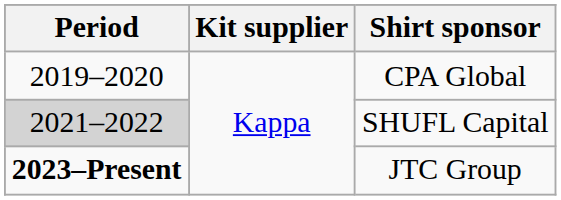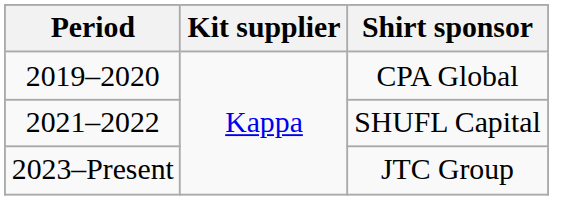(97, 122) lightgrey background -> (93, 122) no background
(97, 169) bold -> (93, 169) normal
